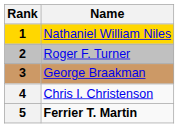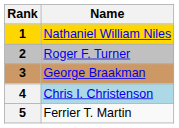(98, 93) no background -> (98, 93) lightblue background
(90, 113) bold -> (87, 113) normal
